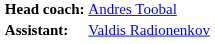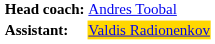(149, 29) no background -> (149, 29) gold background
